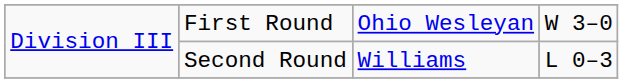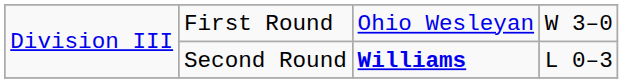(412, 60) normal -> (412, 60) bold
